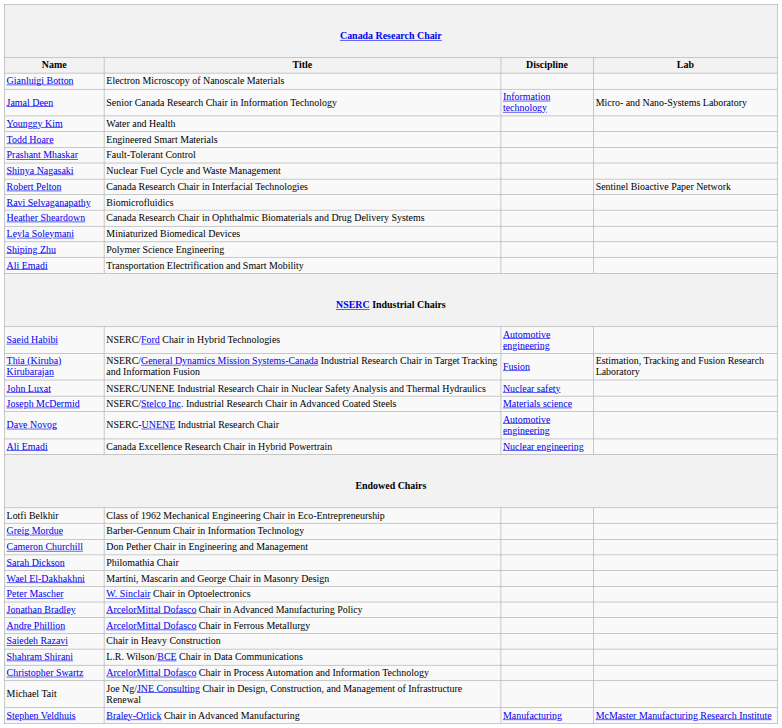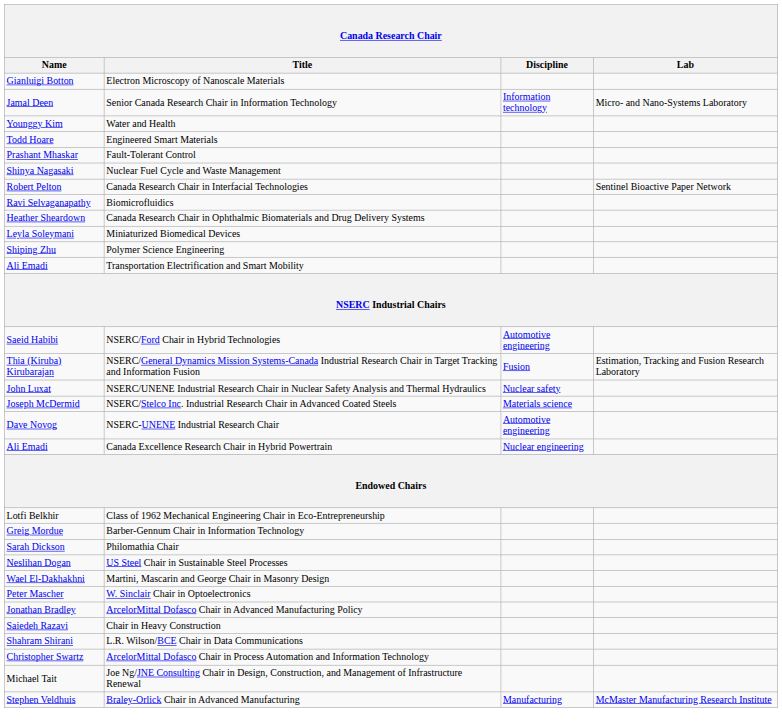- row: (207, 547)
+ row: (197, 562)
- row: (208, 625)
